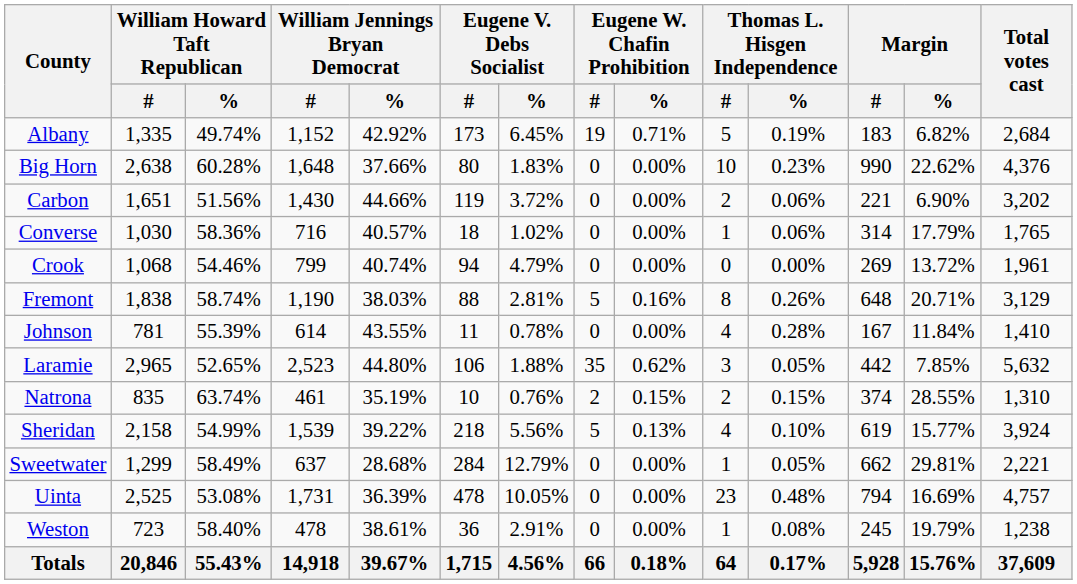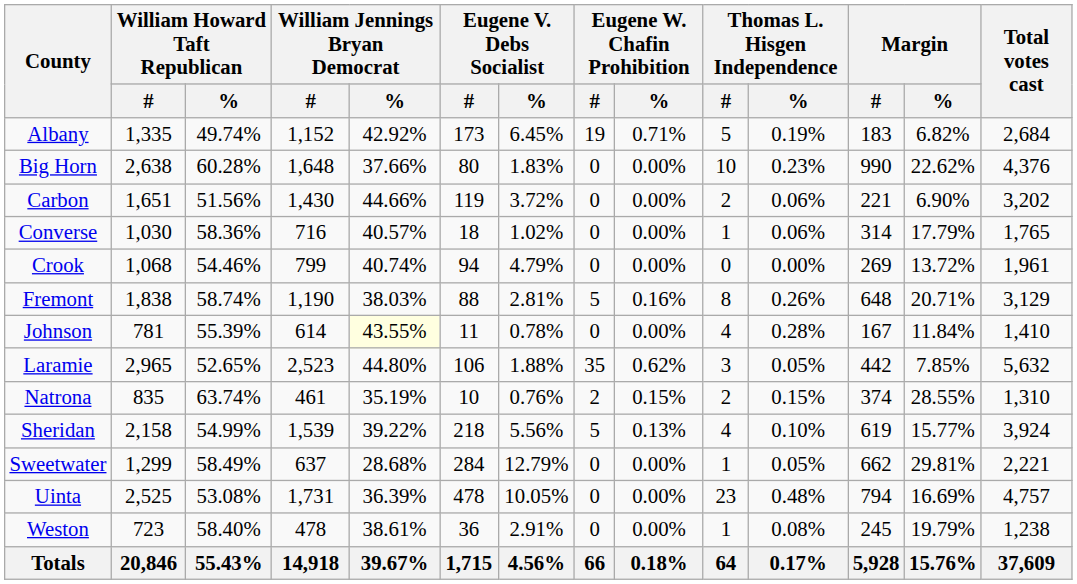(395, 331) no background -> (395, 331) lightyellow background
